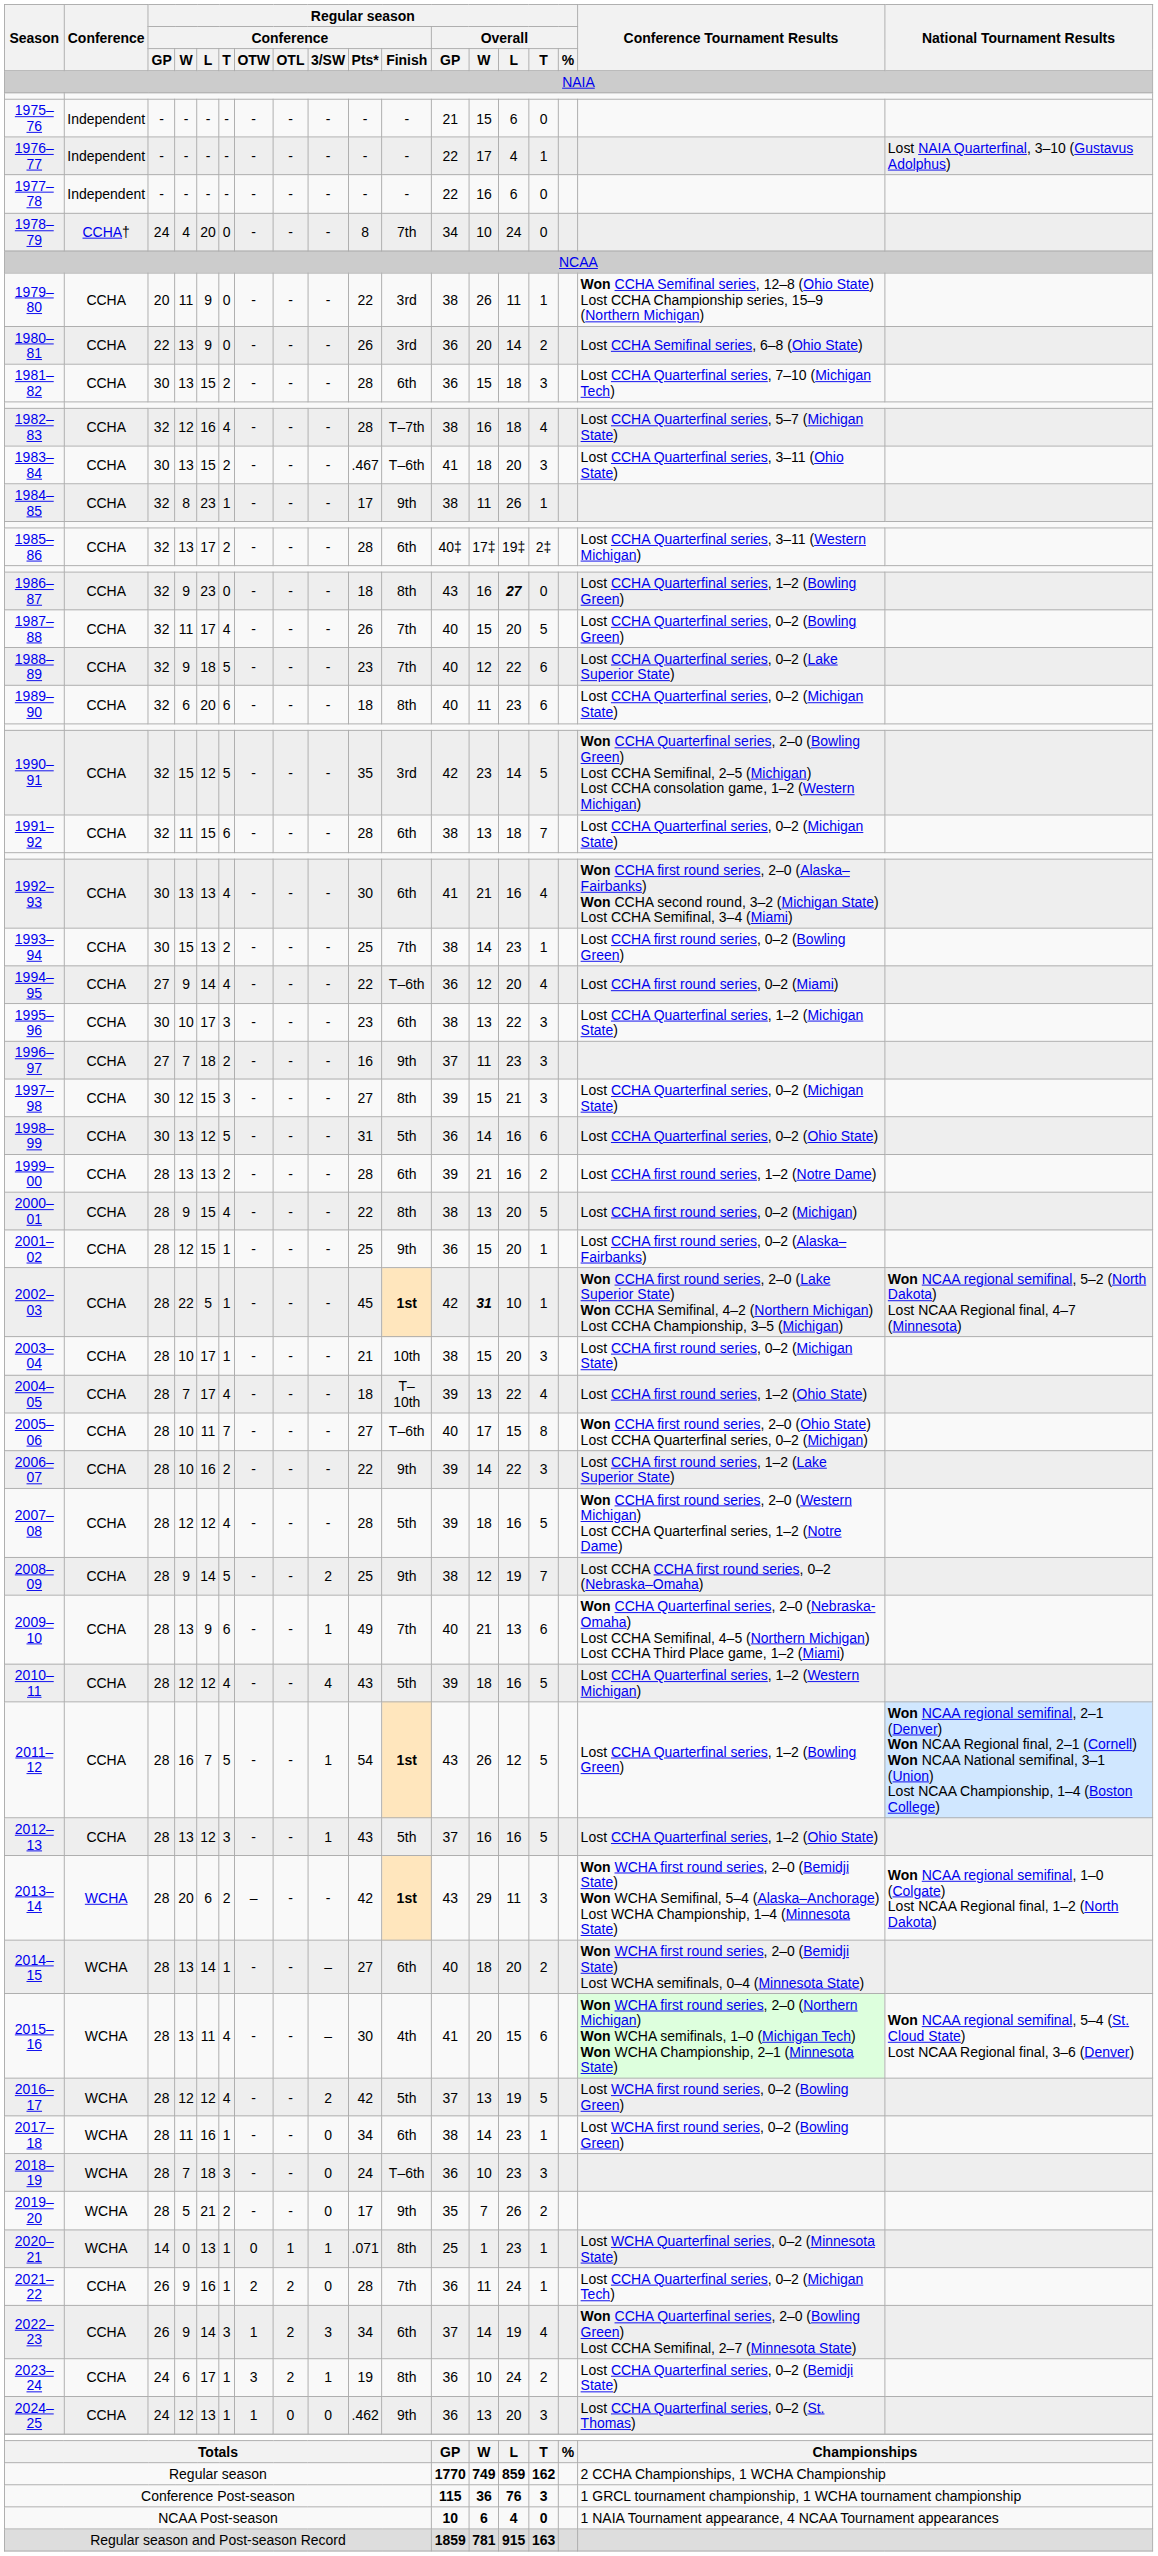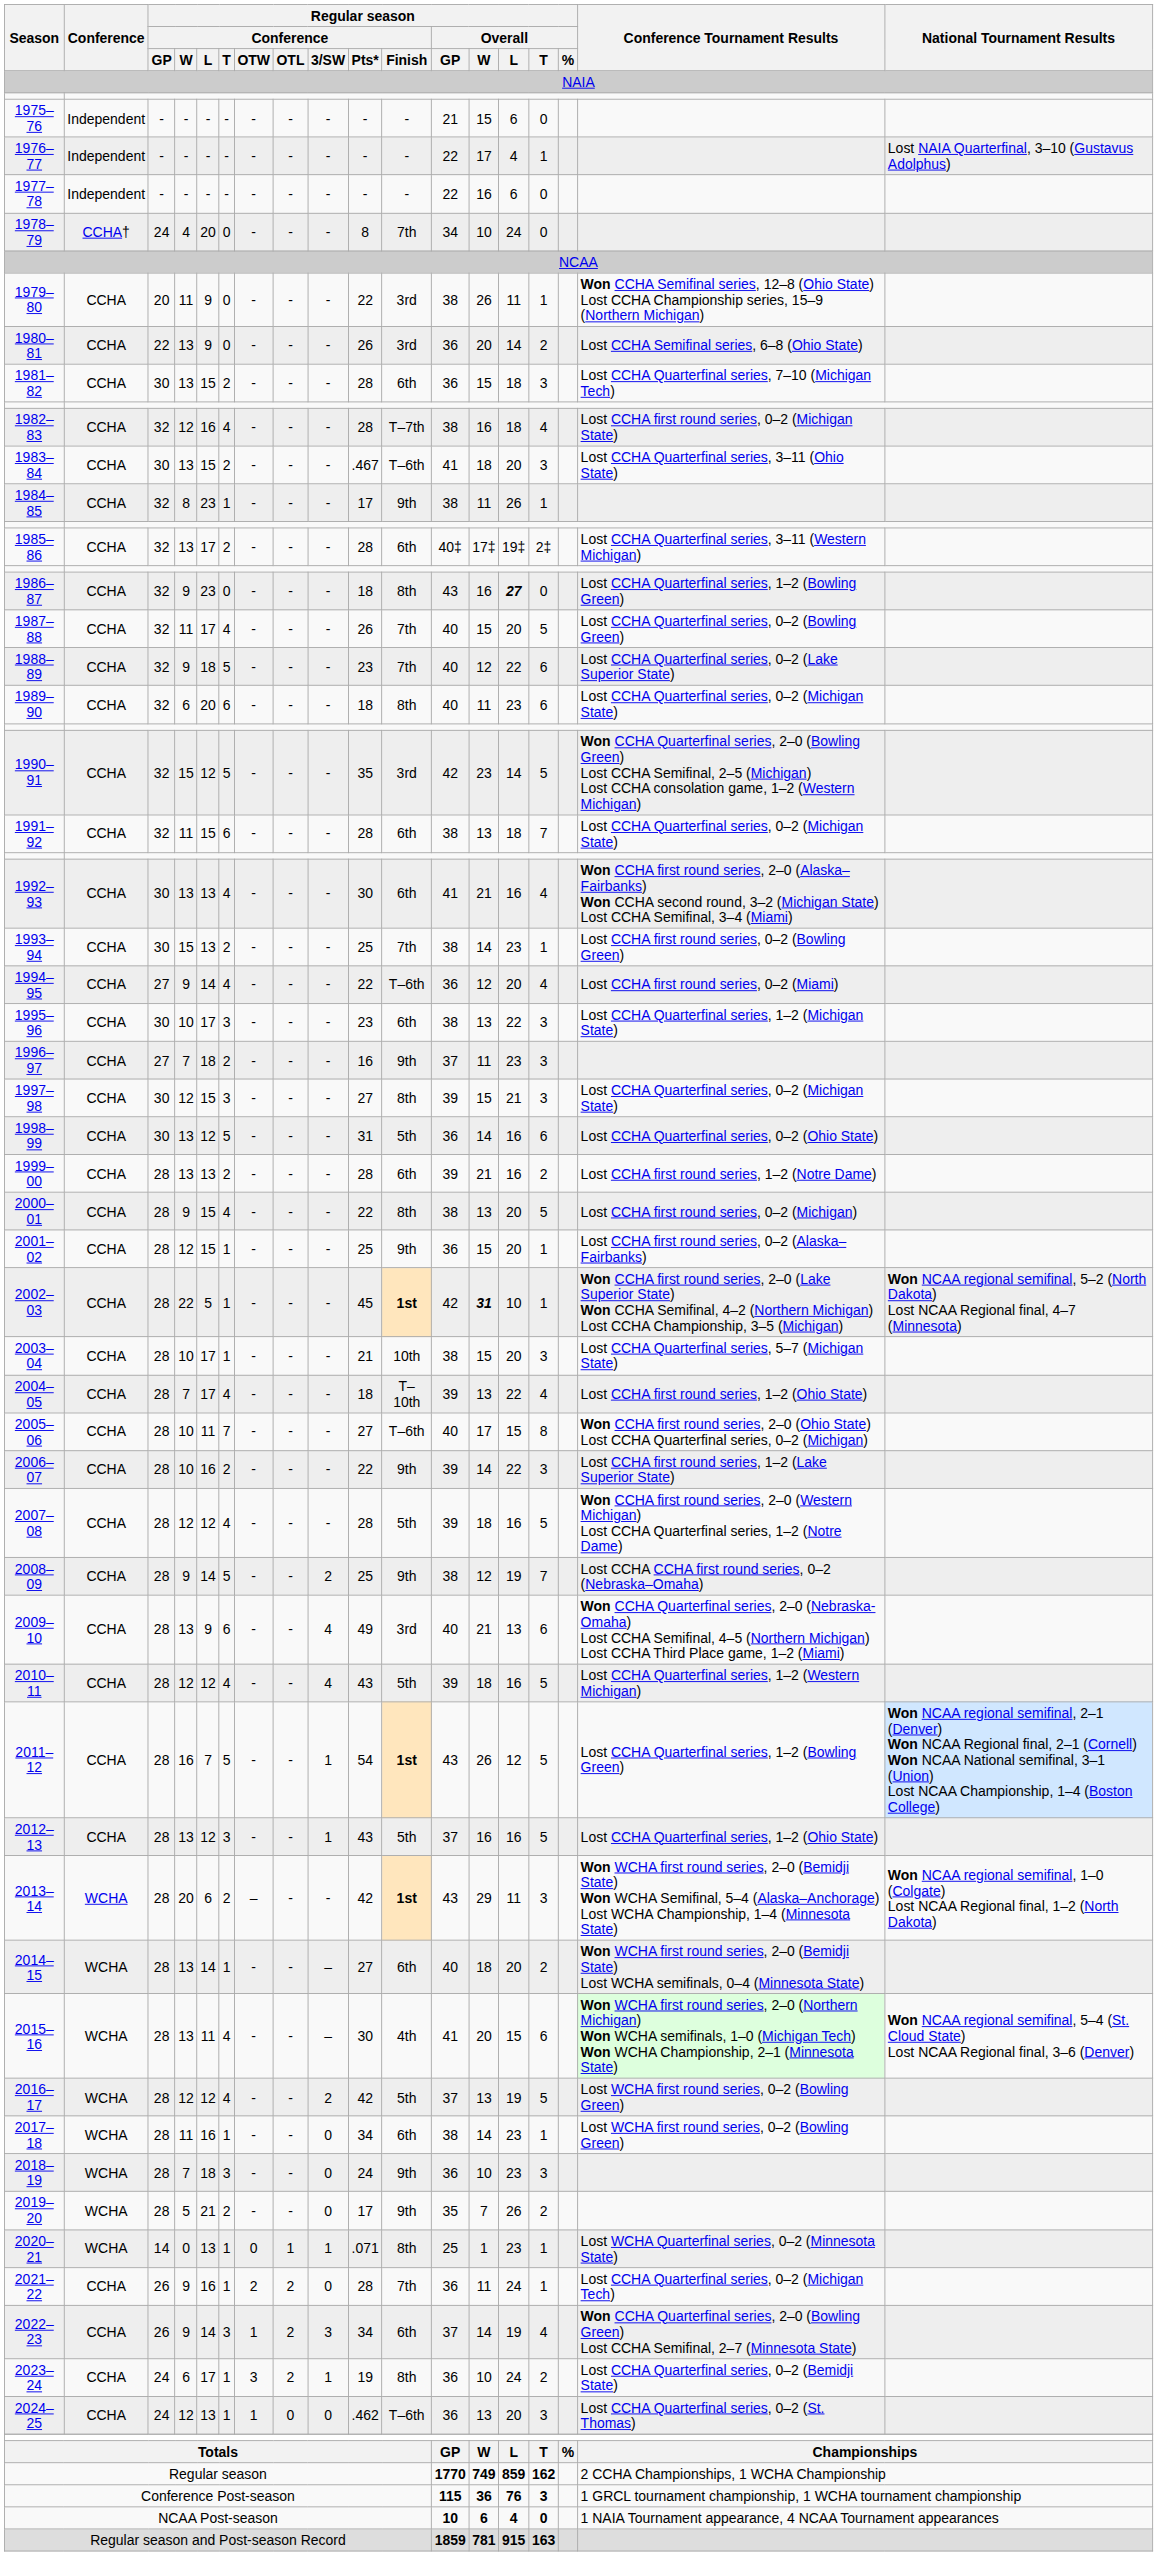(722, 427) Lost CCHA Quarterfinal series, 5–7 (Michigan State) -> (717, 427) Lost CCHA first round series, 0–2 (Michigan State)
(717, 1356) Lost CCHA first round series, 0–2 (Michigan State) -> (722, 1356) Lost CCHA Quarterfinal series, 5–7 (Michigan State)
(328, 1630) 1 -> (328, 1630) 4
(407, 1630) 7th -> (407, 1630) 3rd
(407, 2173) T–6th -> (407, 2173) 9th
(407, 2415) 9th -> (407, 2415) T–6th
